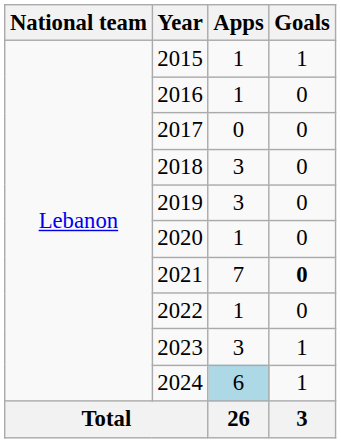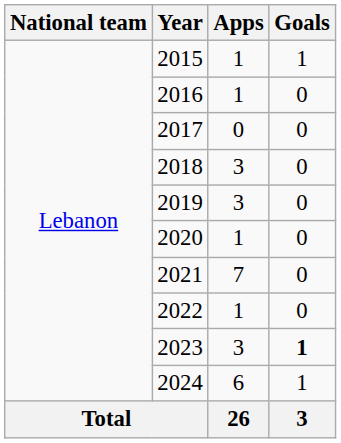(302, 274) bold -> (302, 274) normal
(302, 346) normal -> (302, 346) bold
(239, 382) lightblue background -> (239, 382) no background
